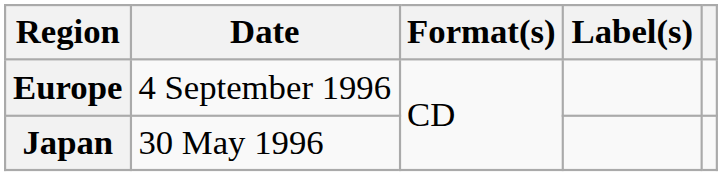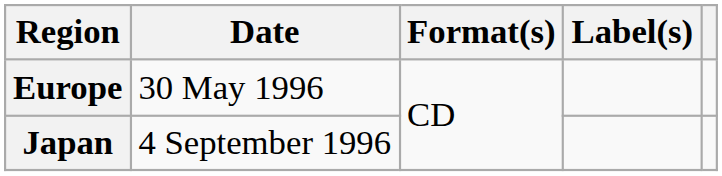(265, 87) 4 September 1996 -> (231, 87) 30 May 1996
(231, 142) 30 May 1996 -> (265, 142) 4 September 1996
